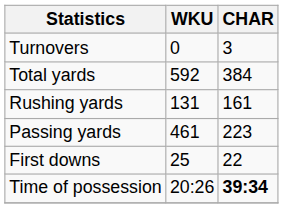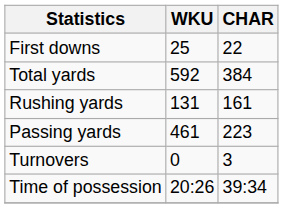rows swapped: (55, 160) <-> (49, 47)
(245, 188) bold -> (245, 188) normal
